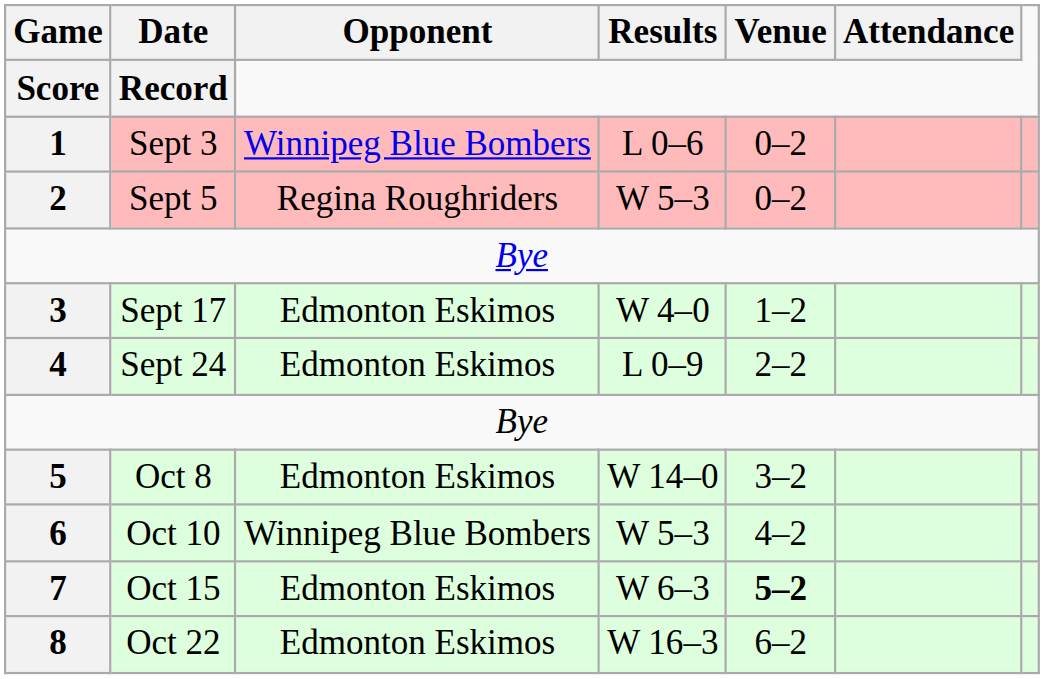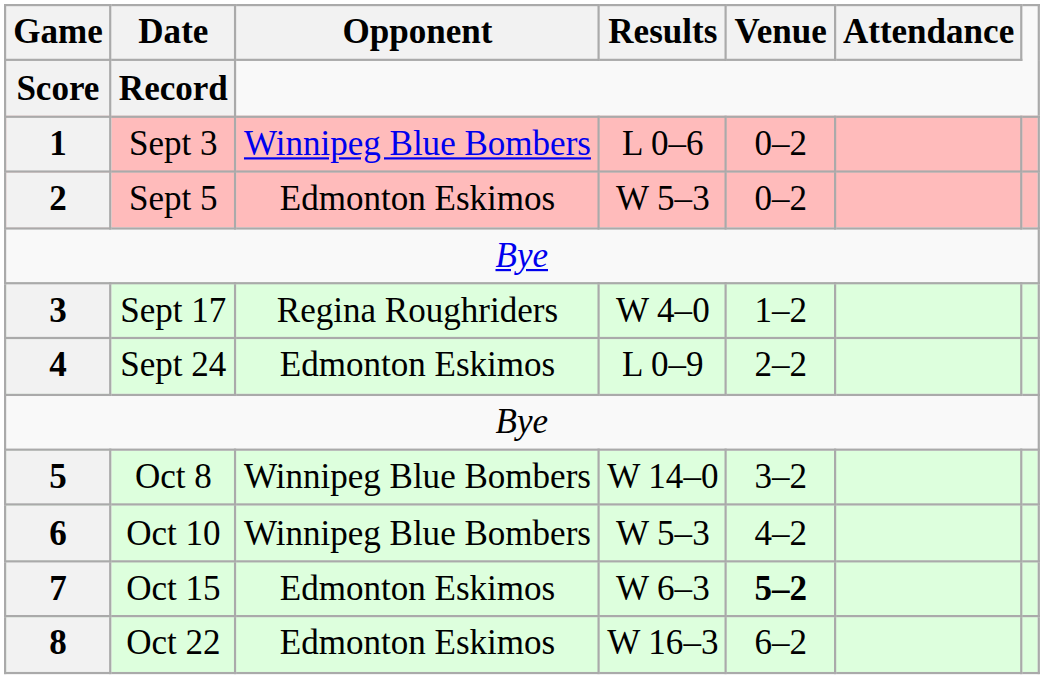(417, 198) Regina Roughriders -> (417, 198) Edmonton Eskimos
(417, 310) Edmonton Eskimos -> (417, 310) Regina Roughriders
(417, 476) Edmonton Eskimos -> (417, 476) Winnipeg Blue Bombers
